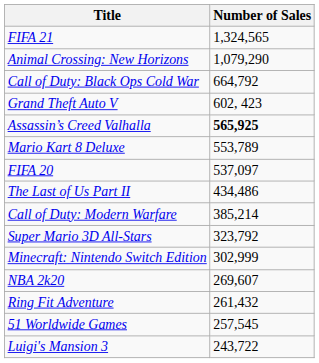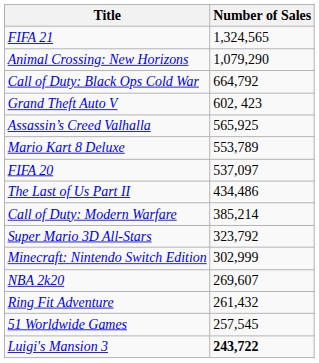(236, 125) bold -> (236, 125) normal
(236, 346) normal -> (236, 346) bold
